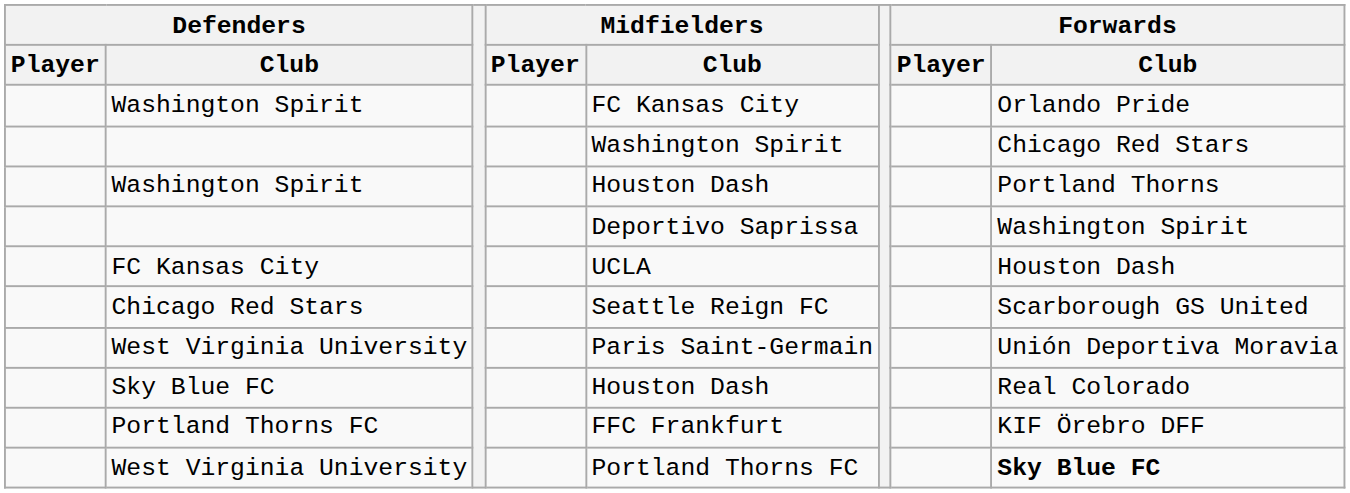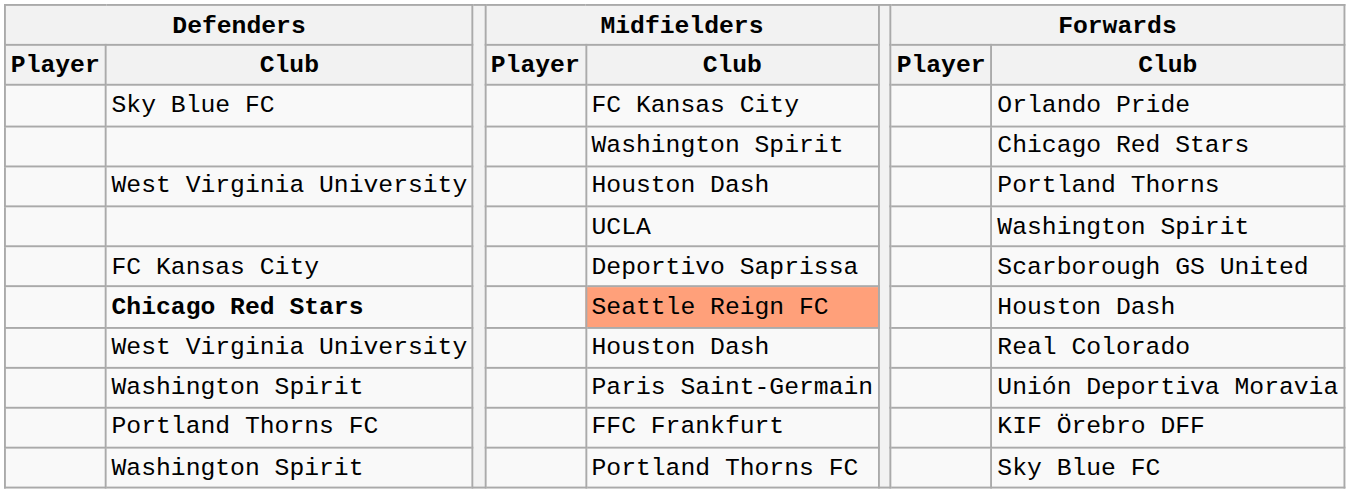(238, 106) Washington Spirit -> (193, 106) Sky Blue FC
(238, 186) Washington Spirit -> (289, 186) West Virginia University
(725, 226) Deportivo Saprissa -> (621, 226) UCLA
(621, 267) UCLA -> (725, 267) Deportivo Saprissa
(1086, 267) Houston Dash -> (1153, 267) Scarborough GS United
(238, 307) normal -> (238, 307) bold
(710, 307) no background -> (710, 307) lightsalmon background
(1153, 307) Scarborough GS United -> (1086, 307) Houston Dash
(732, 347) Paris Saint-Germain -> (680, 347) Houston Dash
(1168, 347) Unión Deportiva Moravia -> (1094, 347) Real Colorado
(193, 387) Sky Blue FC -> (238, 387) Washington Spirit
(680, 387) Houston Dash -> (732, 387) Paris Saint-Germain
(1094, 387) Real Colorado -> (1168, 387) Unión Deportiva Moravia
(289, 468) West Virginia University -> (238, 468) Washington Spirit
(1079, 468) bold -> (1079, 468) normal
